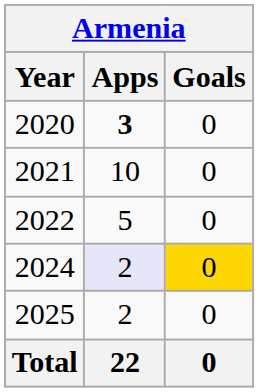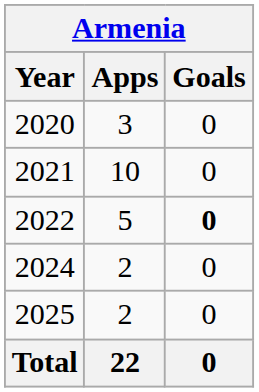(125, 123) bold -> (125, 123) normal
(209, 219) normal -> (209, 219) bold
(125, 266) lavender background -> (125, 266) no background
(209, 266) gold background -> (209, 266) no background
